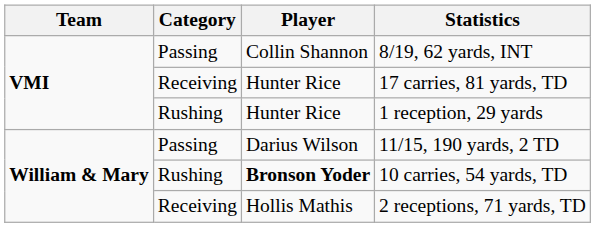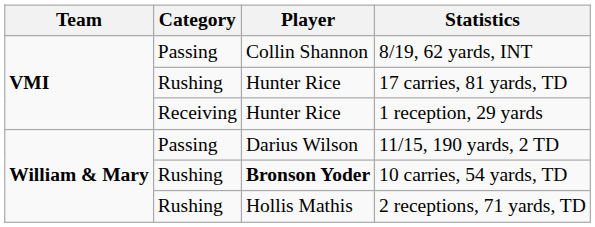(197, 82) Receiving -> (190, 82) Rushing
(190, 113) Rushing -> (197, 113) Receiving
(197, 206) Receiving -> (190, 206) Rushing
